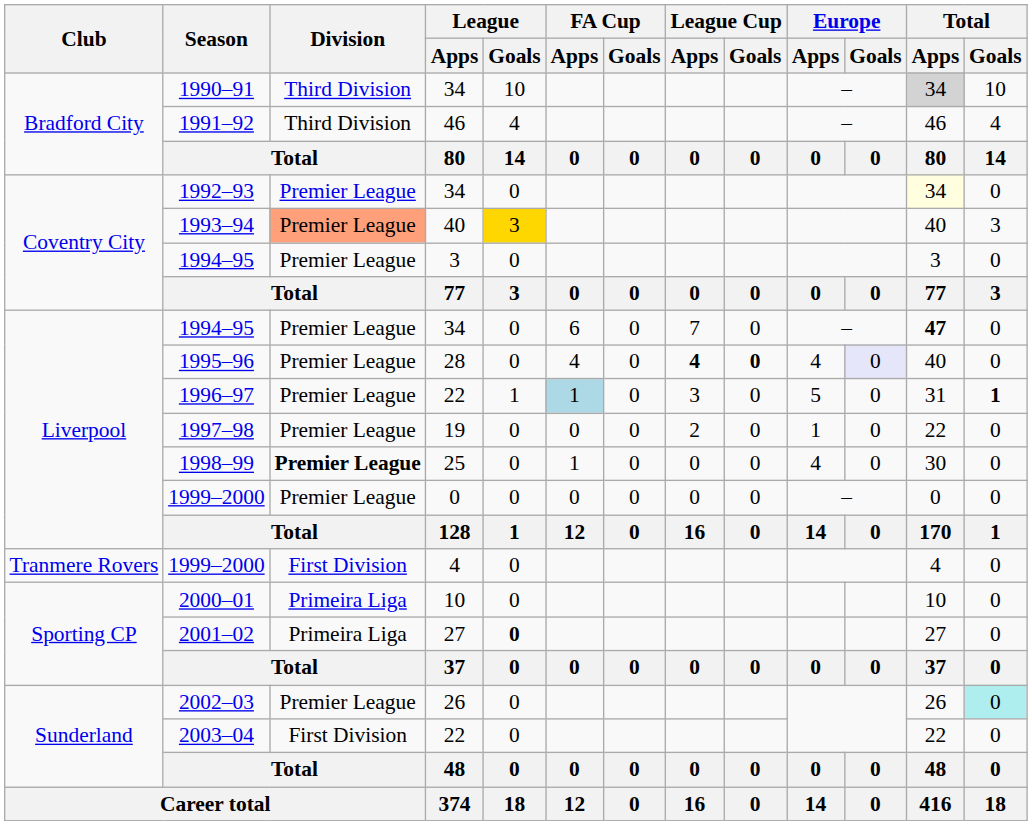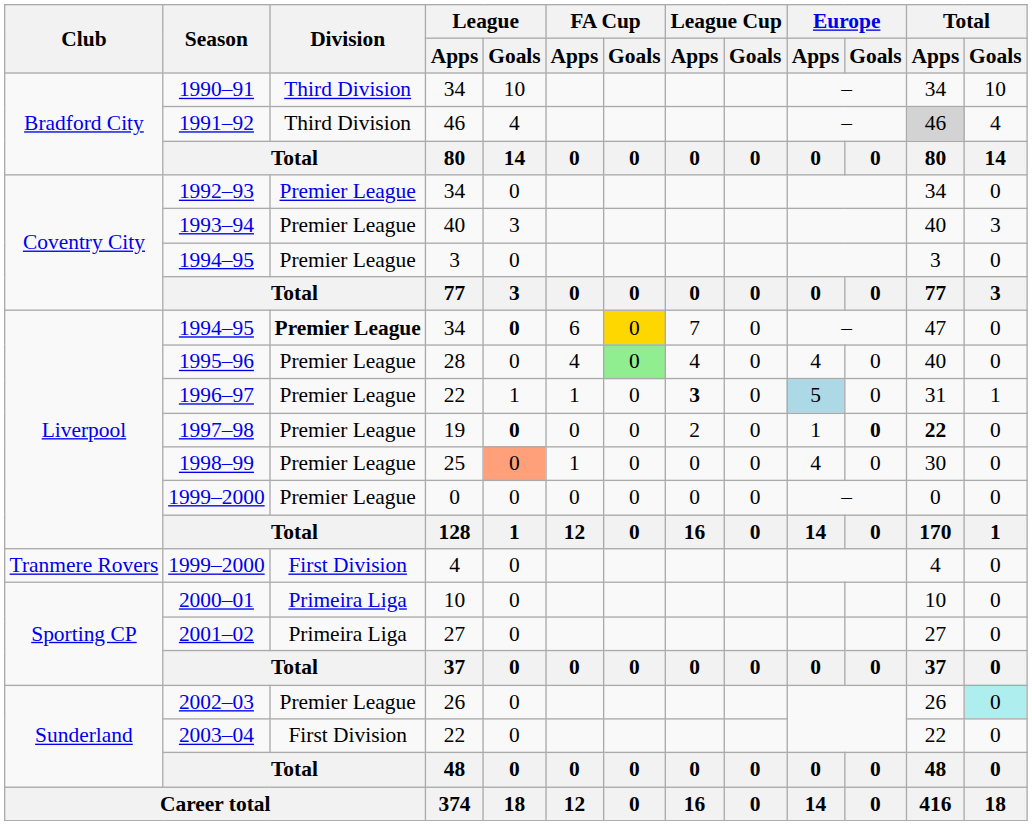(935, 89) lightgrey background -> (935, 89) no background
(935, 123) no background -> (935, 123) lightgrey background
(935, 191) lightyellow background -> (935, 191) no background
(348, 225) lightsalmon background -> (348, 225) no background
(514, 225) gold background -> (514, 225) no background
(348, 327) normal -> (348, 327) bold
(514, 327) normal -> (514, 327) bold
(634, 327) no background -> (634, 327) gold background
(935, 327) bold -> (935, 327) normal
(634, 361) no background -> (634, 361) lightgreen background
(695, 361) bold -> (695, 361) normal
(755, 361) bold -> (755, 361) normal
(875, 361) lavender background -> (875, 361) no background
(574, 395) lightblue background -> (574, 395) no background
(695, 395) normal -> (695, 395) bold
(816, 395) no background -> (816, 395) lightblue background
(995, 395) bold -> (995, 395) normal
(514, 429) normal -> (514, 429) bold
(875, 429) normal -> (875, 429) bold
(935, 429) normal -> (935, 429) bold
(348, 463) bold -> (348, 463) normal
(514, 463) no background -> (514, 463) lightsalmon background
(514, 633) bold -> (514, 633) normal
